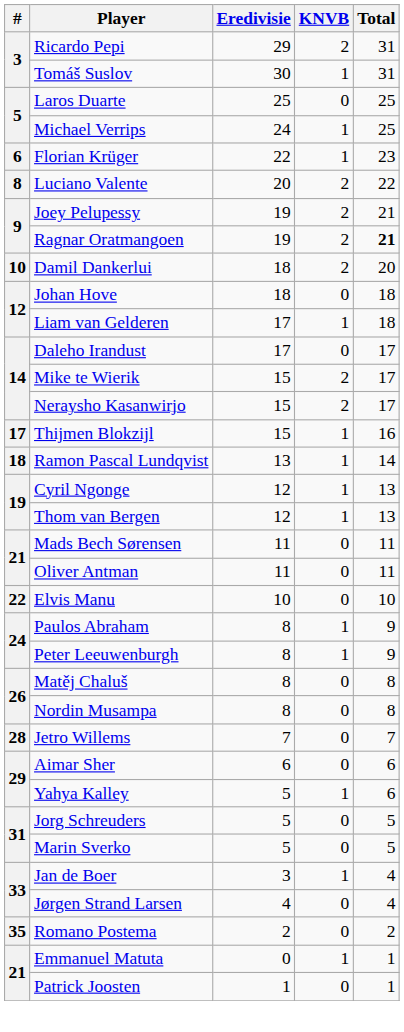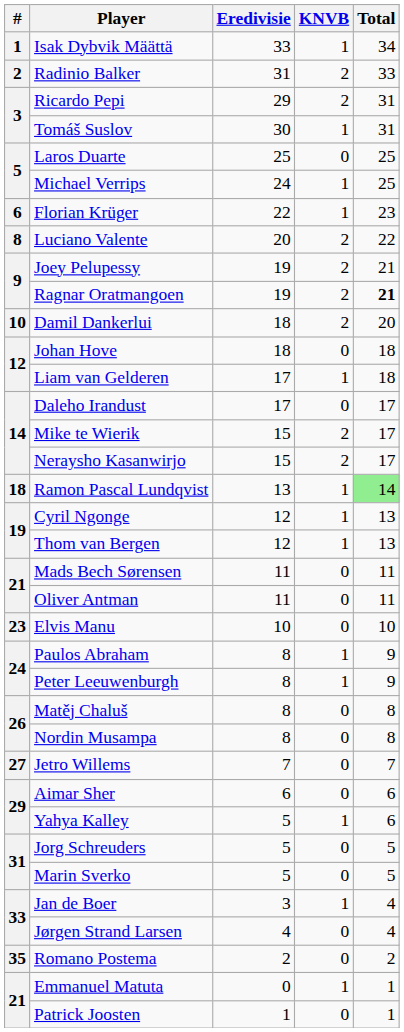+ row: (103, 45)
+ row: (87, 73)
- row: (94, 433)
(387, 460) no background -> (387, 488) lightgreen background
(17, 599) 22 -> (17, 626) 23
(17, 737) 28 -> (17, 765) 27
